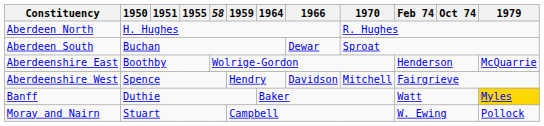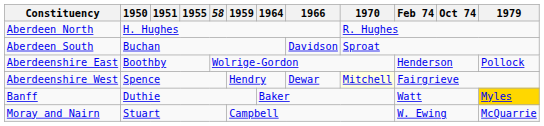(304, 46) Dewar -> (313, 46) Davidson
(509, 63) McQuarrie -> (503, 63) Pollock
(313, 80) Davidson -> (304, 80) Dewar
(368, 80) no background -> (368, 80) lightyellow background
(503, 113) Pollock -> (509, 113) McQuarrie
